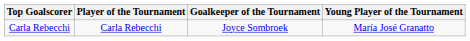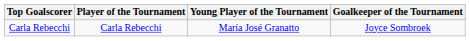columns swapped: (255, 12) <-> (394, 12)
